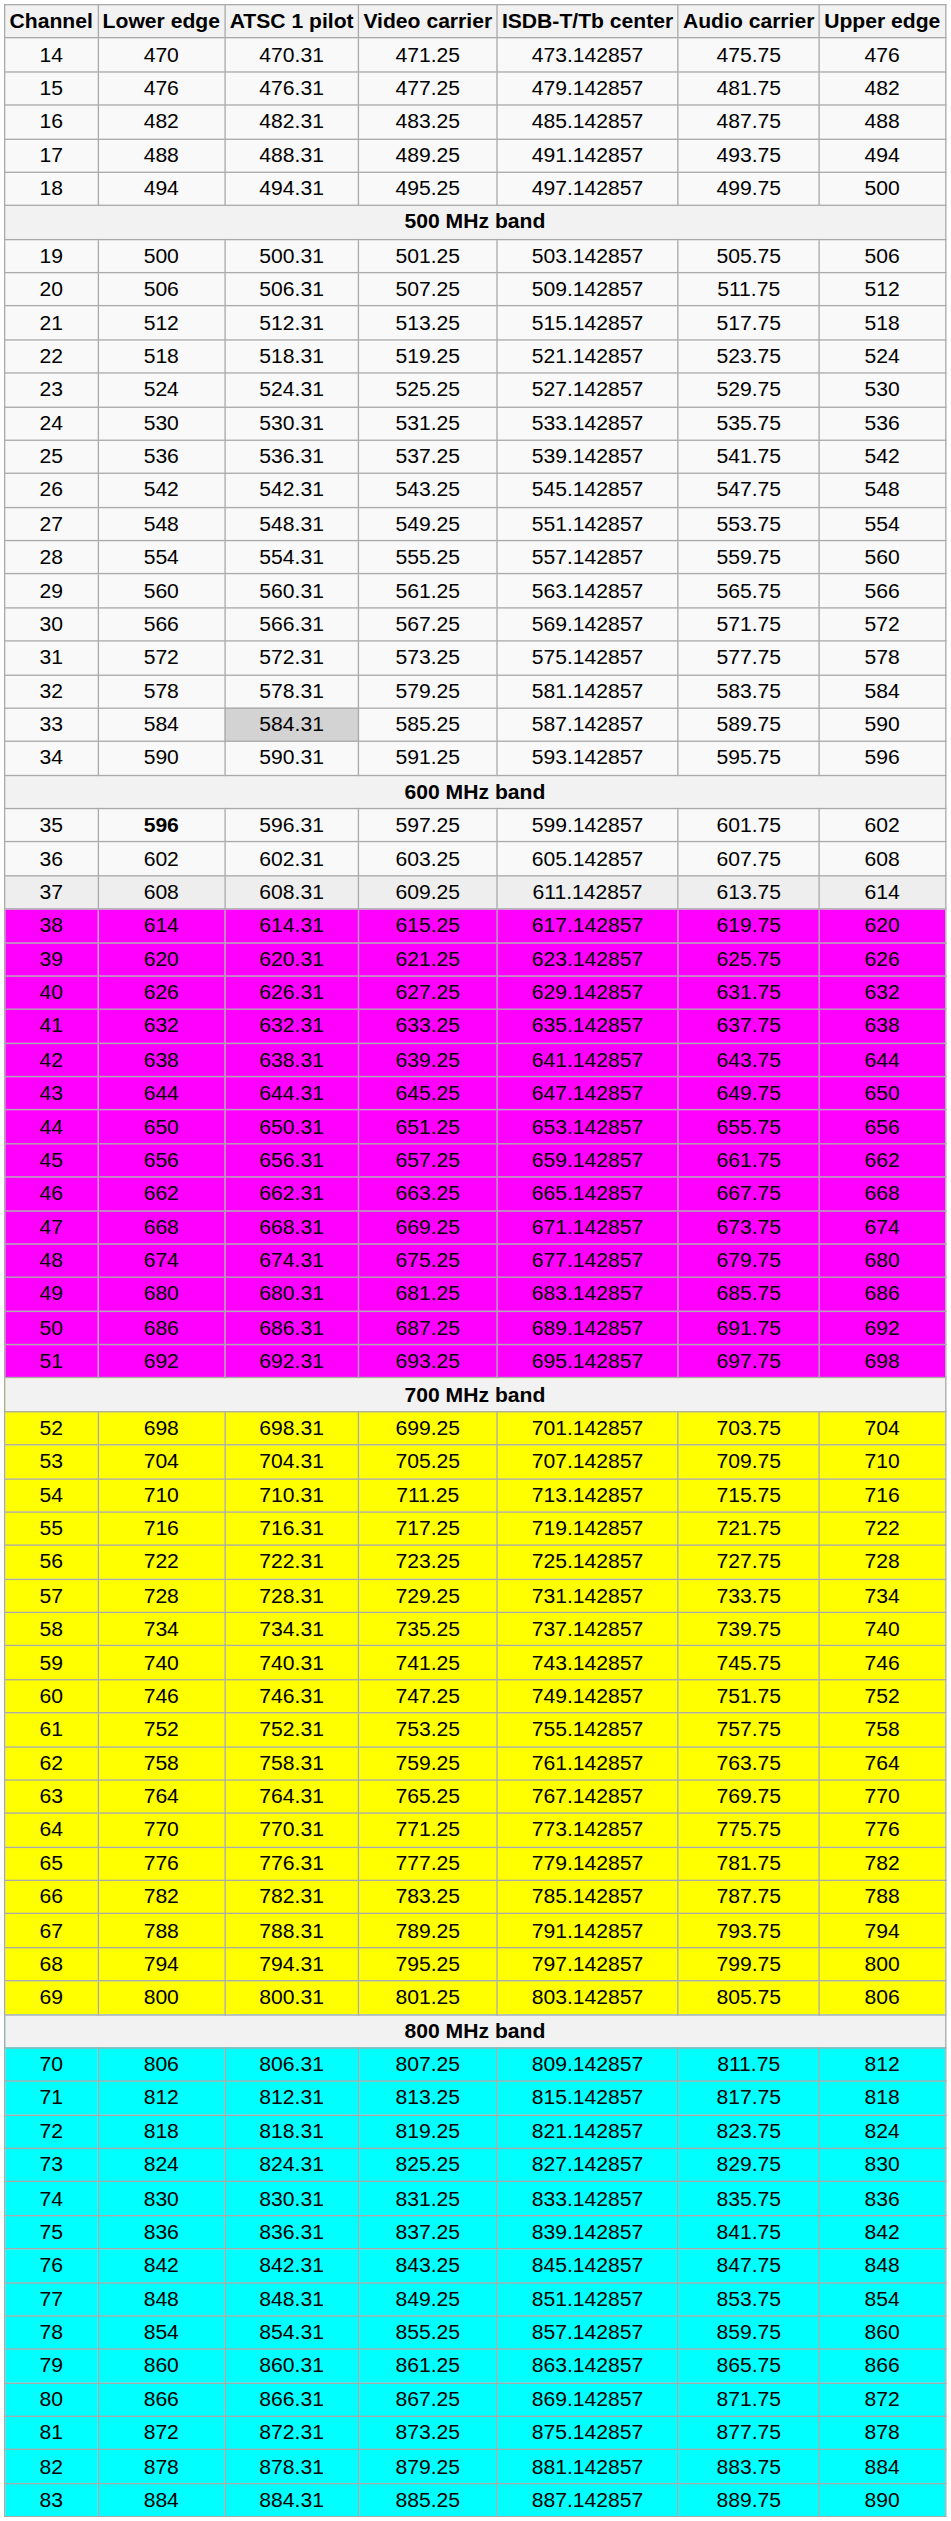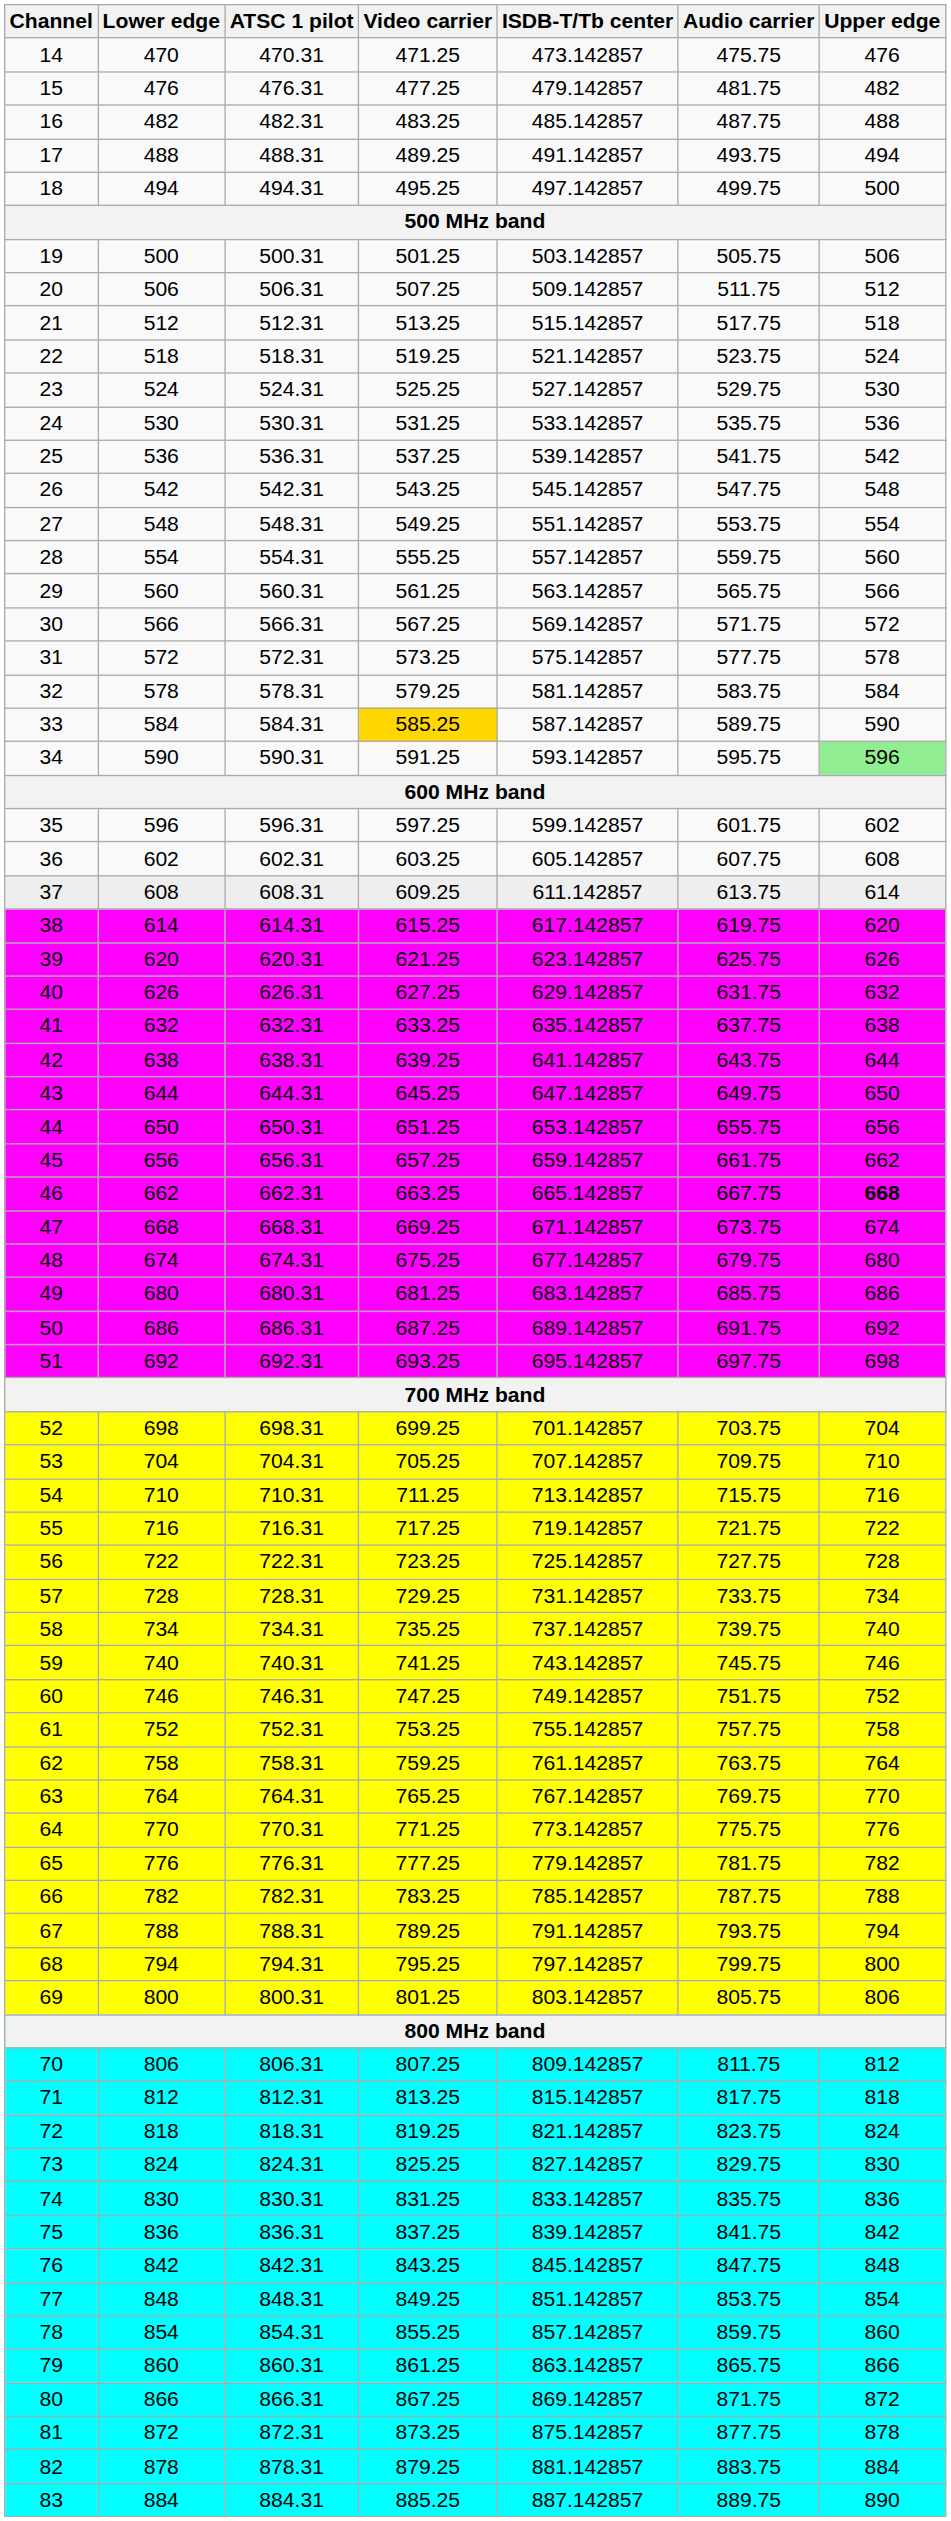(292, 724) lightgrey background -> (292, 724) no background
(428, 724) no background -> (428, 724) gold background
(882, 758) no background -> (882, 758) lightgreen background
(161, 825) bold -> (161, 825) normal
(882, 1193) normal -> (882, 1193) bold
